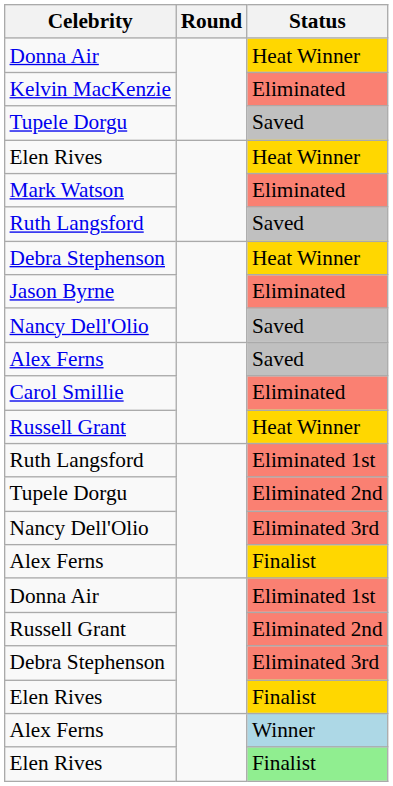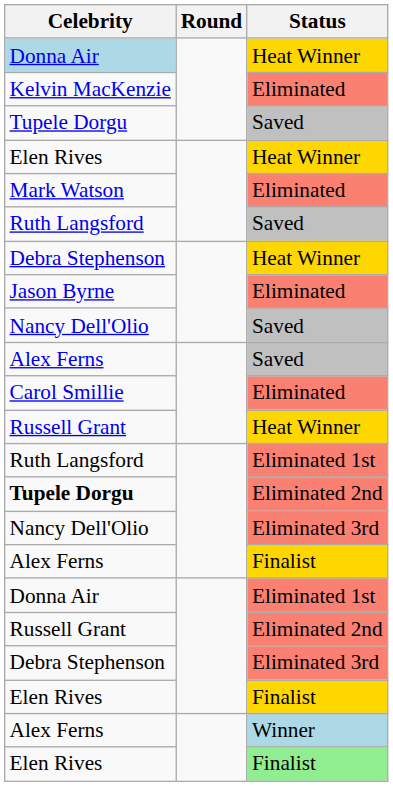(54, 55) no background -> (54, 55) lightblue background
(68, 493) normal -> (72, 493) bold
